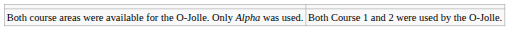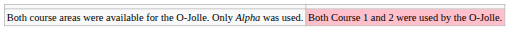(405, 17) no background -> (405, 17) pink background
